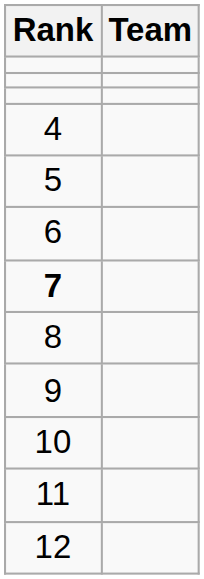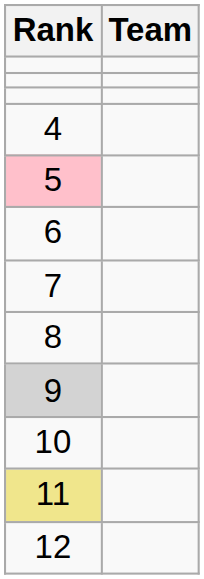(53, 180) no background -> (53, 180) pink background
(53, 285) bold -> (53, 285) normal
(53, 389) no background -> (53, 389) lightgrey background
(53, 494) no background -> (53, 494) khaki background
